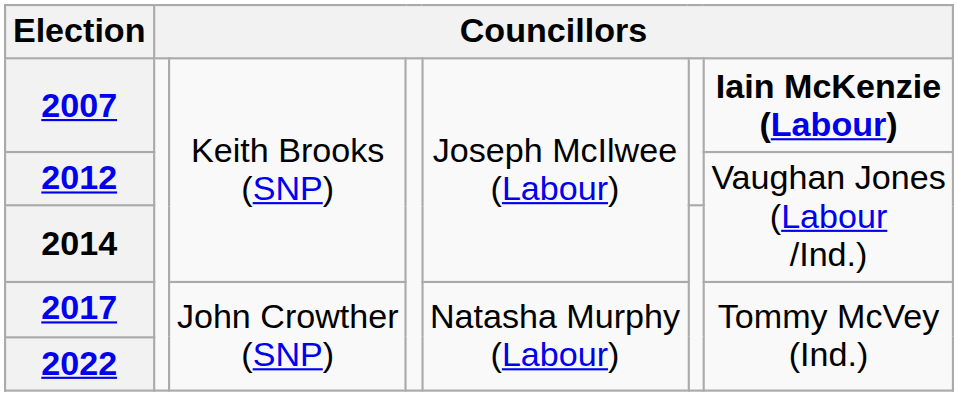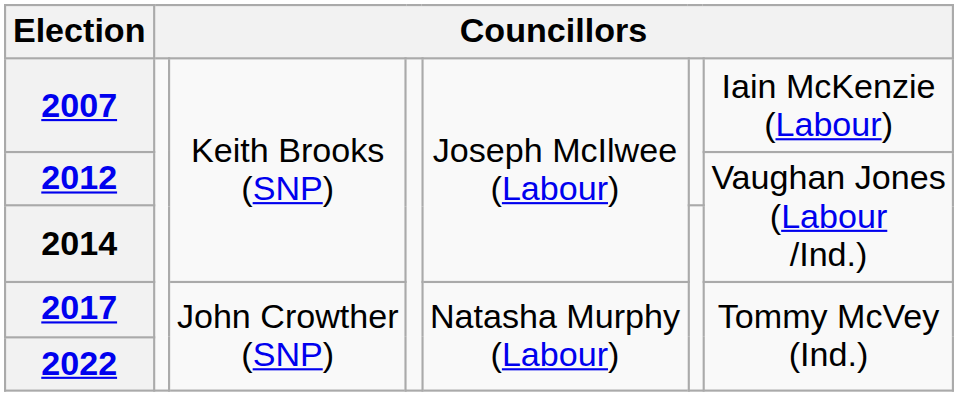(829, 104) bold -> (829, 104) normal
